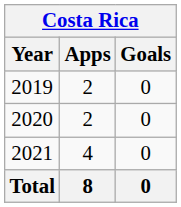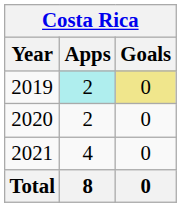(88, 86) no background -> (88, 86) paleturquoise background
(146, 86) no background -> (146, 86) khaki background
